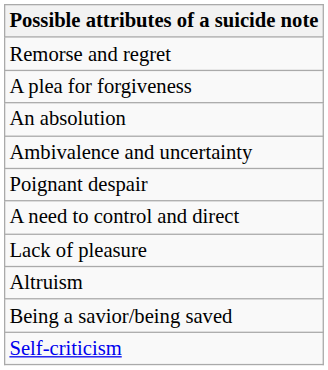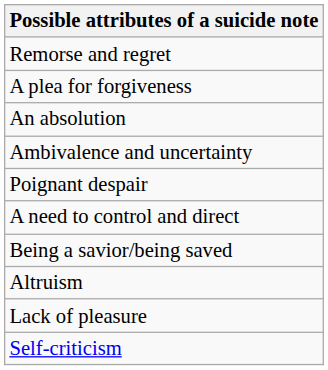(78, 250) Lack of pleasure -> (121, 250) Being a savior/being saved
(121, 315) Being a savior/being saved -> (78, 315) Lack of pleasure
